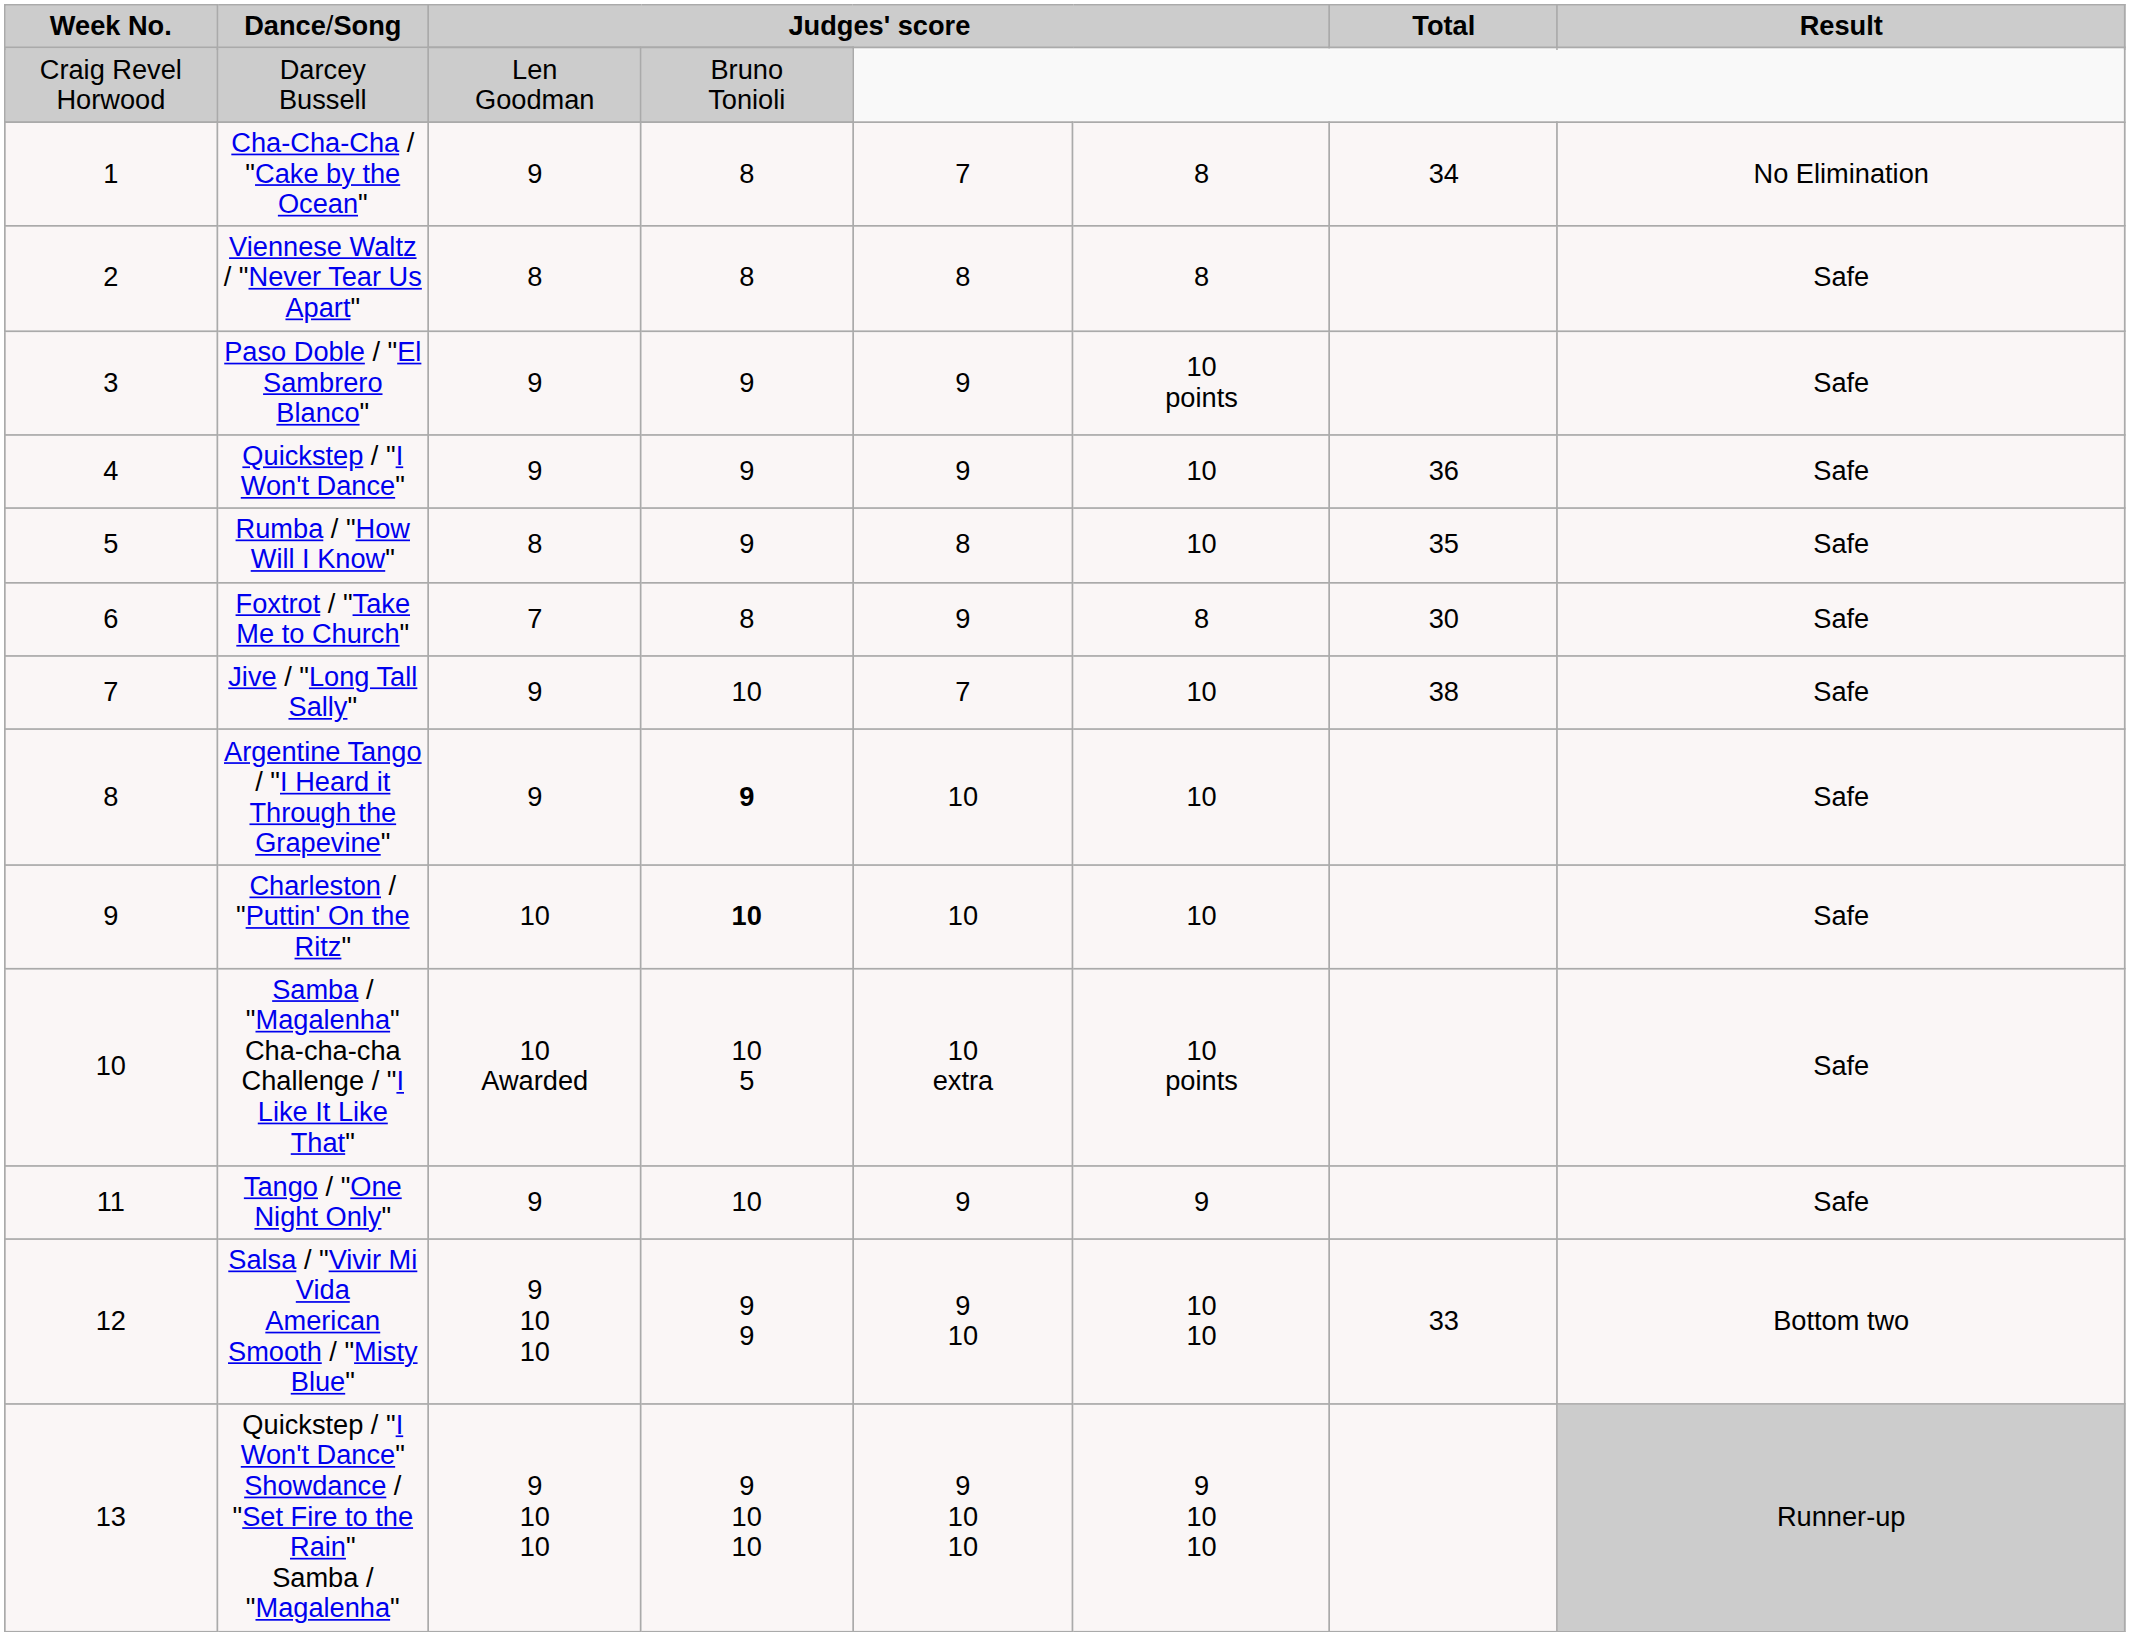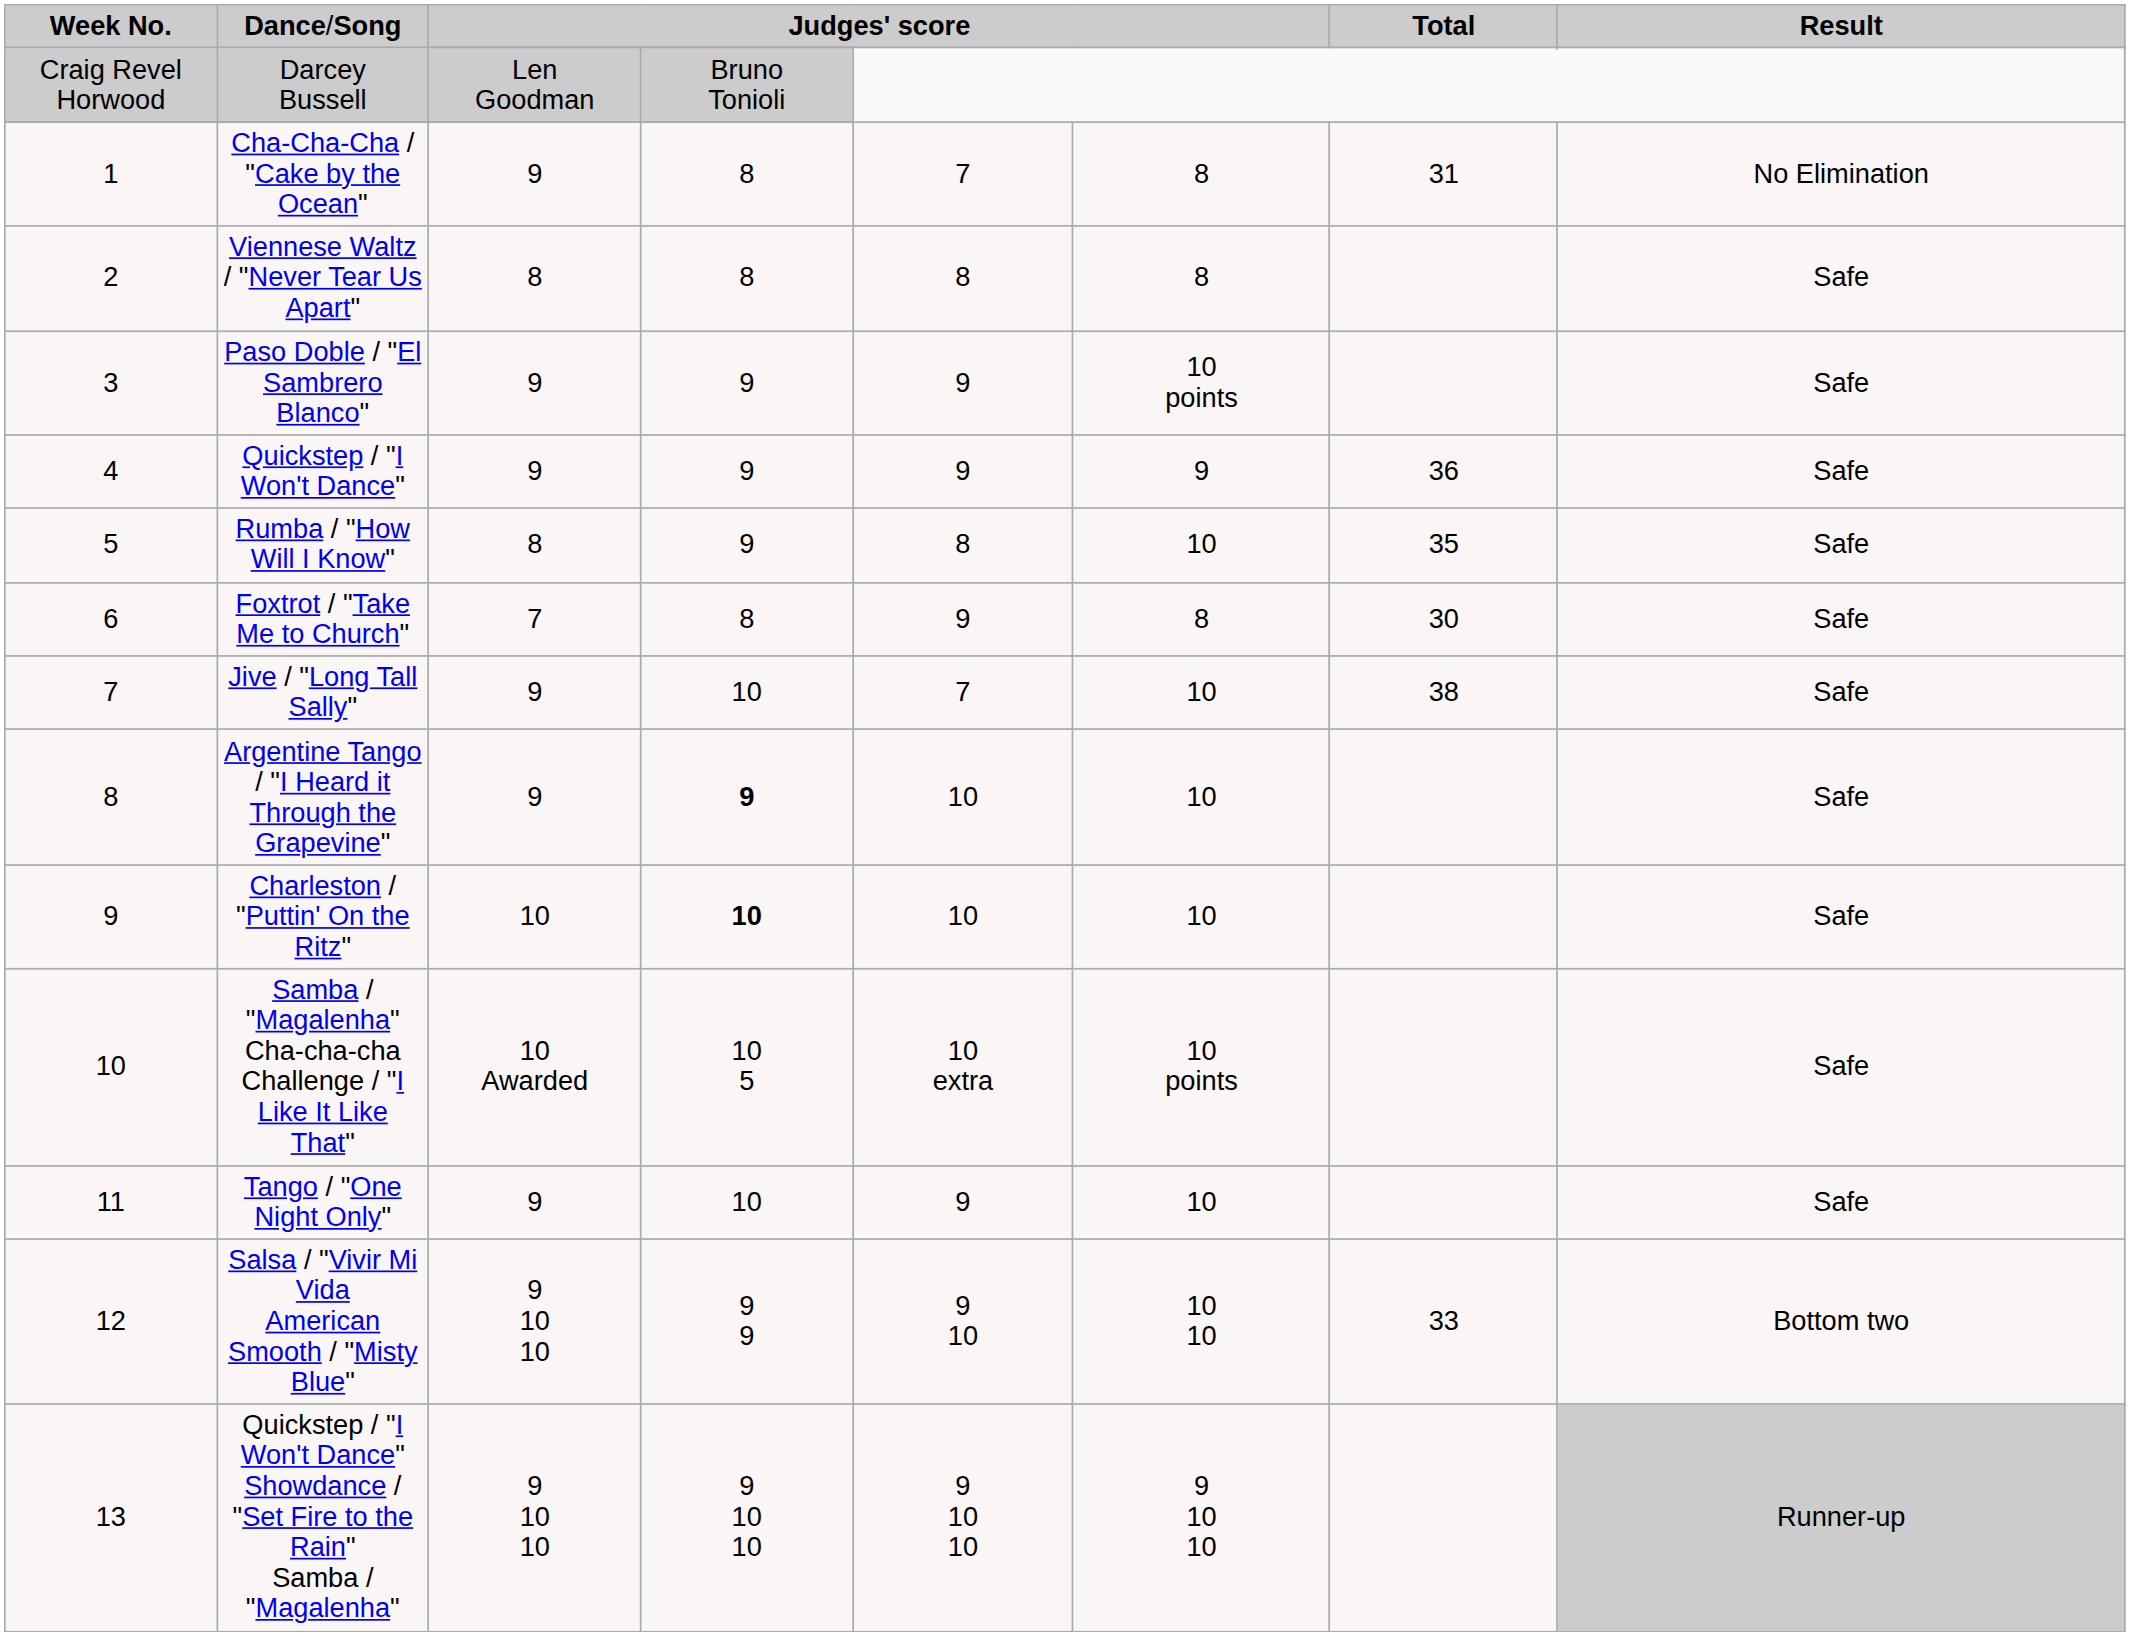(1444, 173) 34 -> (1444, 173) 31
(1202, 471) 10 -> (1201, 471) 9
(1201, 1201) 9 -> (1202, 1201) 10
